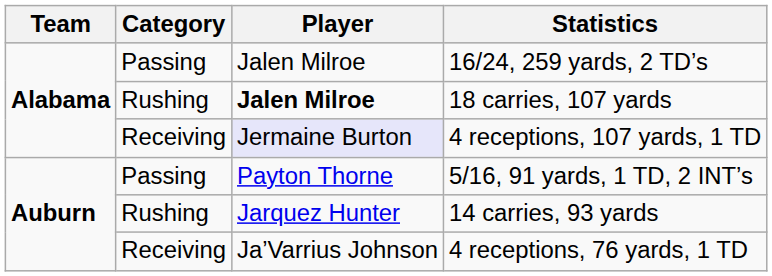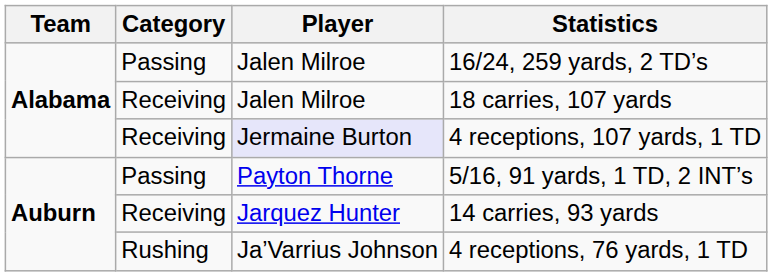(165, 99) Rushing -> (174, 99) Receiving
(306, 99) bold -> (301, 99) normal
(165, 213) Rushing -> (174, 213) Receiving
(174, 251) Receiving -> (165, 251) Rushing
